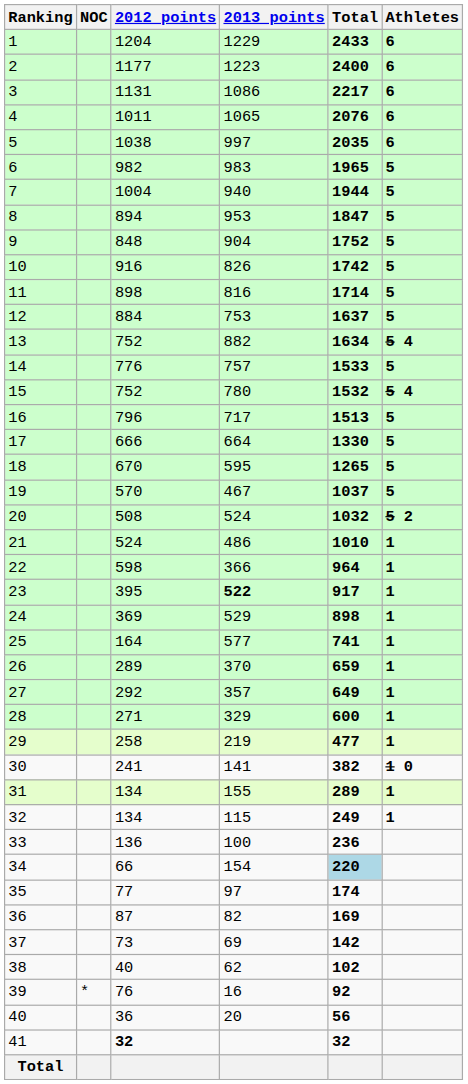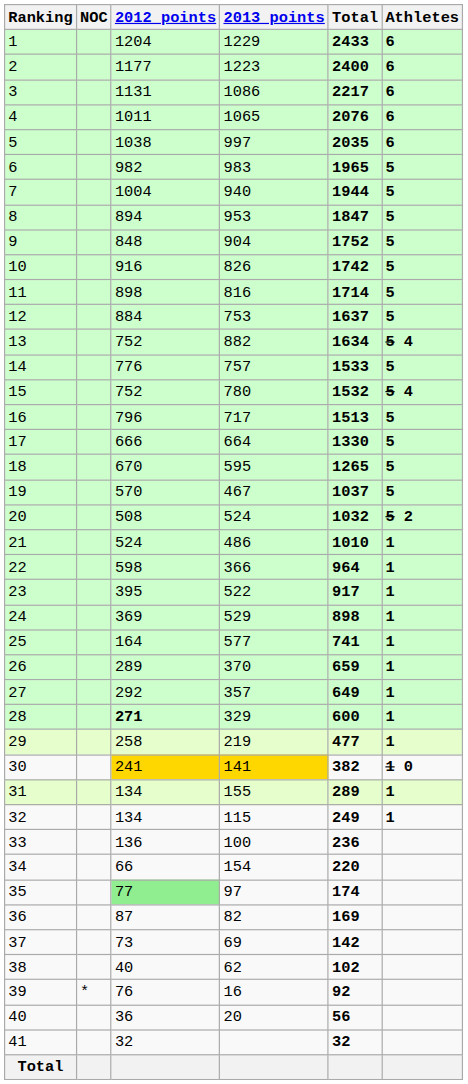(237, 592) bold -> (237, 592) normal
(129, 717) normal -> (129, 717) bold
(129, 767) no background -> (129, 767) gold background
(237, 767) no background -> (237, 767) gold background
(346, 867) lightblue background -> (346, 867) no background
(124, 892) no background -> (124, 892) lightgreen background
(124, 1042) bold -> (124, 1042) normal
